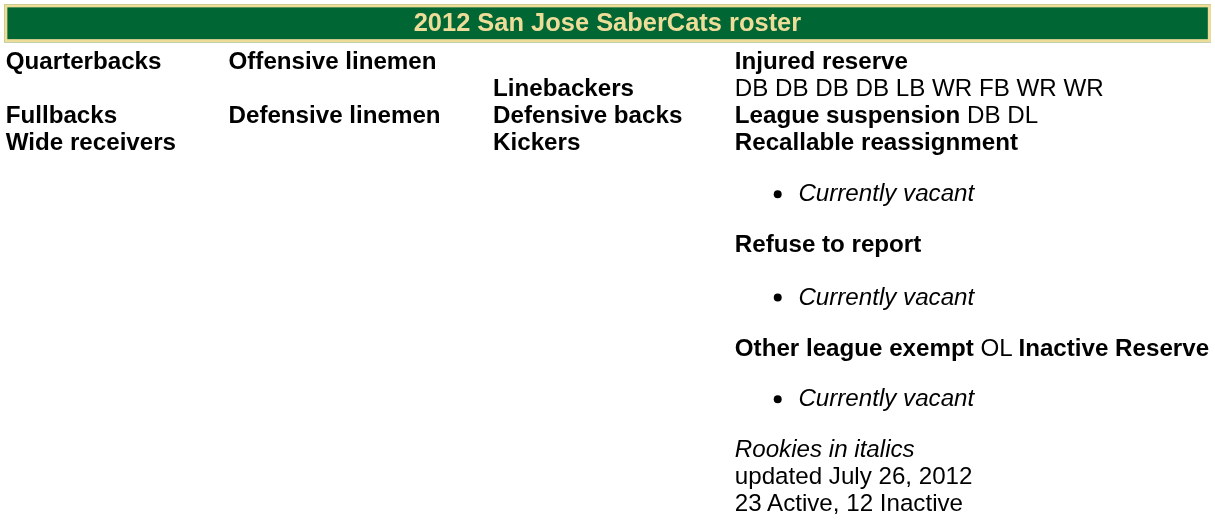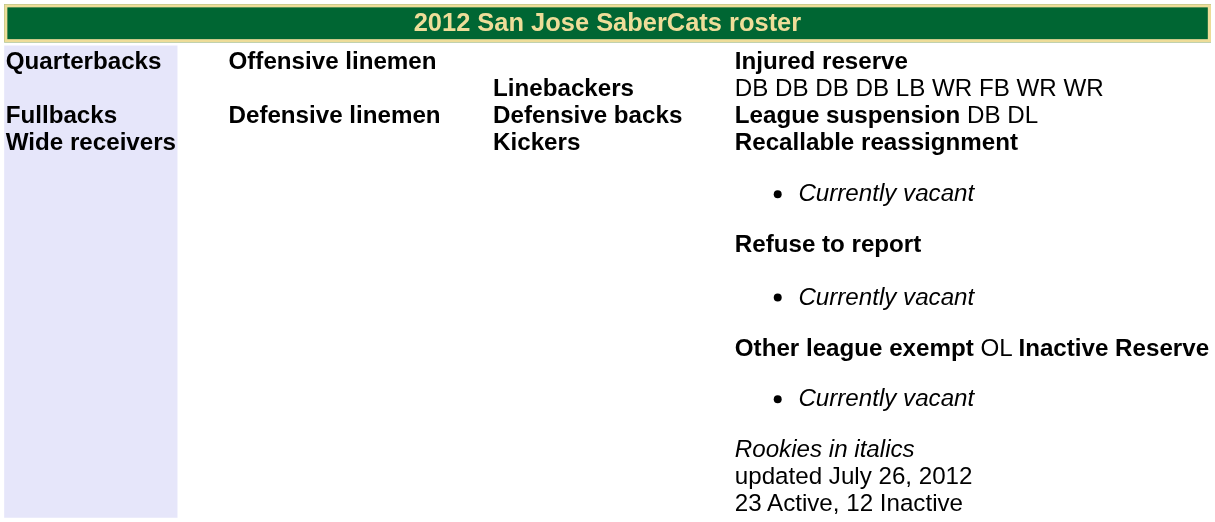(91, 101) no background -> (91, 101) lavender background
